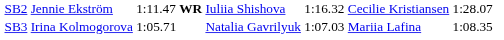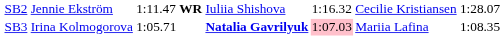(253, 27) normal -> (257, 27) bold
(324, 27) no background -> (332, 27) pink background
